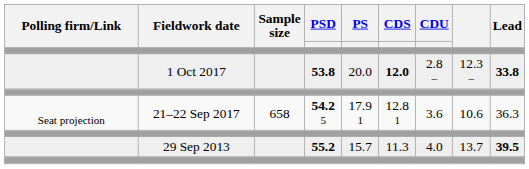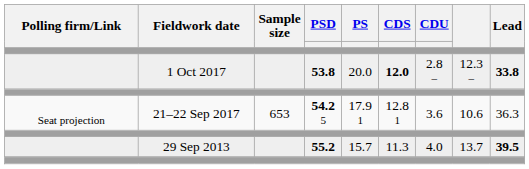(280, 113) 658 -> (280, 113) 653
